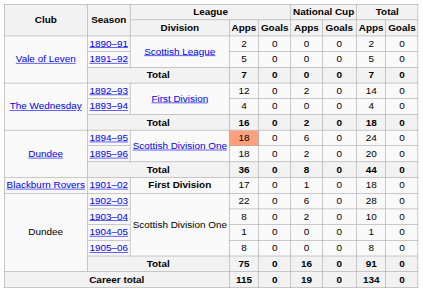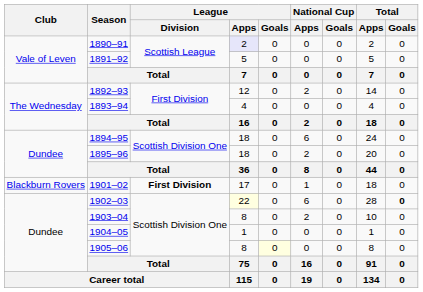(244, 43) no background -> (244, 43) lavender background
(244, 138) lightsalmon background -> (244, 138) no background
(244, 201) no background -> (244, 201) lightyellow background
(402, 201) normal -> (402, 201) bold
(275, 248) no background -> (275, 248) lightyellow background
